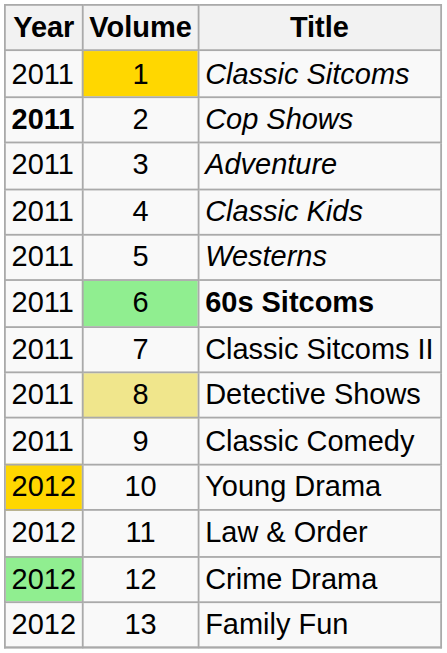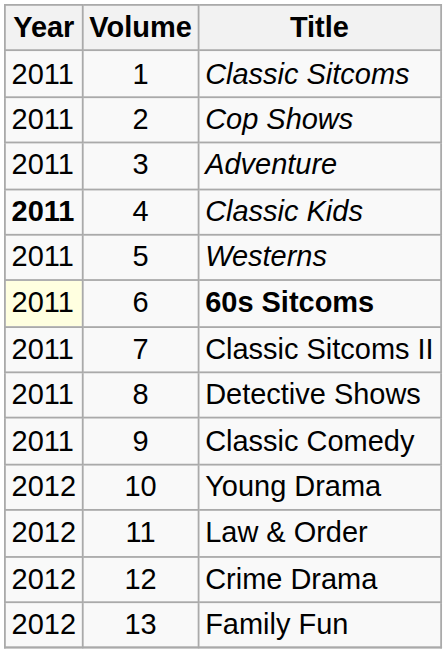(141, 73) gold background -> (141, 73) no background
(43, 119) bold -> (43, 119) normal
(43, 211) normal -> (43, 211) bold
(43, 303) no background -> (43, 303) lightyellow background
(141, 303) lightgreen background -> (141, 303) no background
(141, 394) khaki background -> (141, 394) no background
(44, 486) gold background -> (44, 486) no background
(44, 578) lightgreen background -> (44, 578) no background
